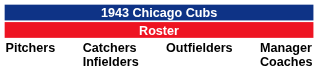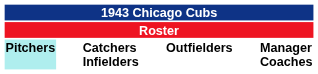(30, 47) no background -> (30, 47) paleturquoise background
